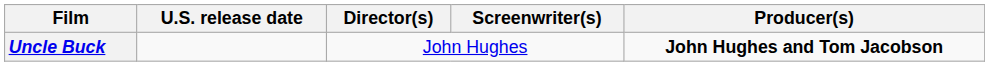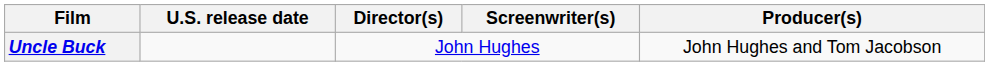(804, 46) bold -> (812, 46) normal
